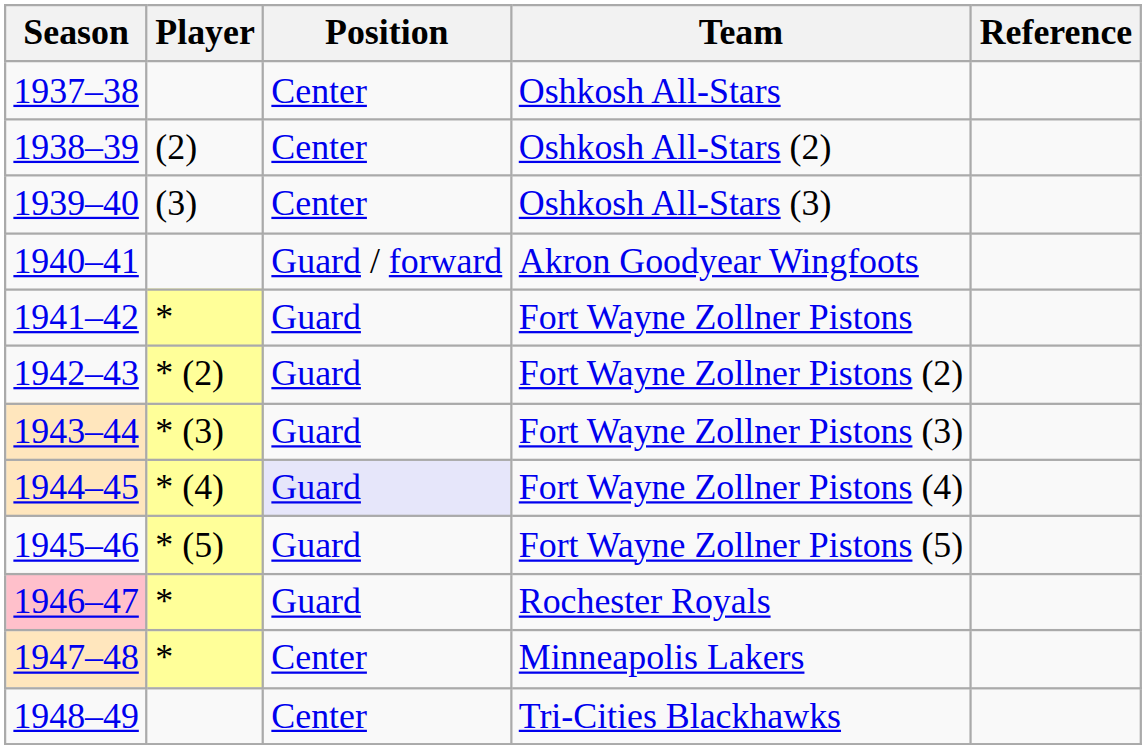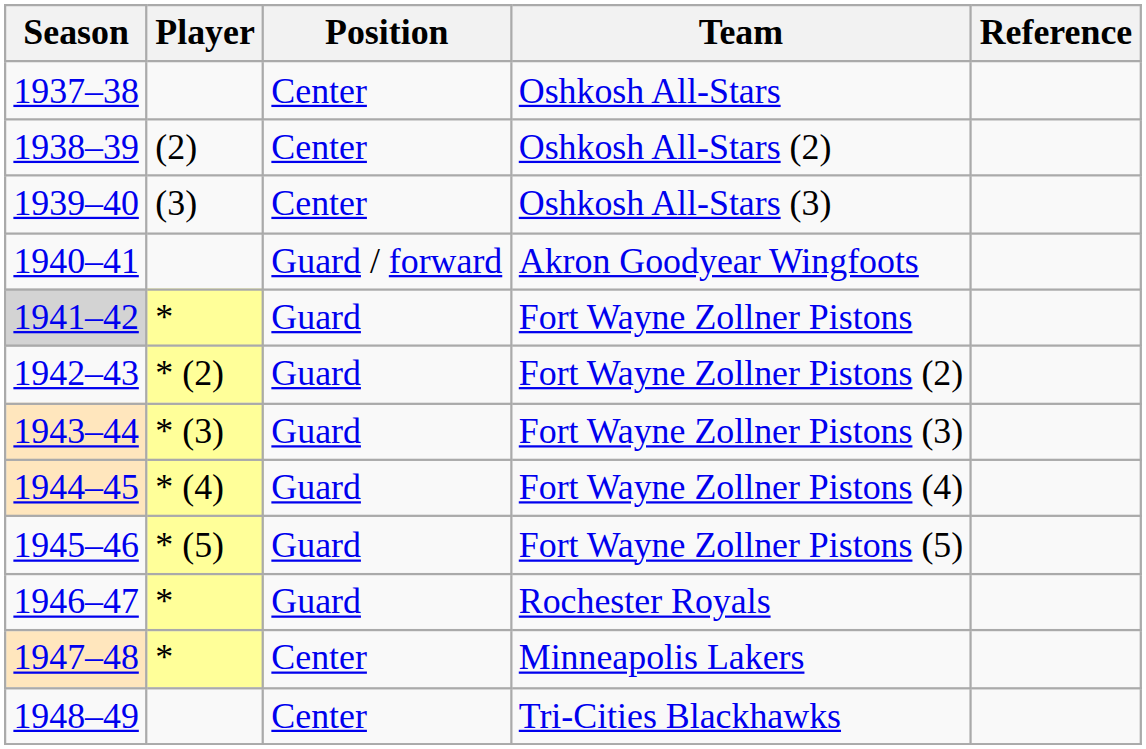(76, 317) no background -> (76, 317) lightgrey background
(316, 487) lavender background -> (316, 487) no background
(76, 601) pink background -> (76, 601) no background
